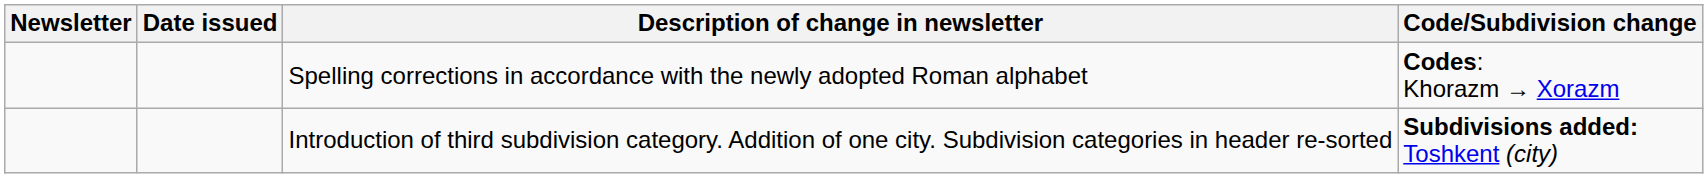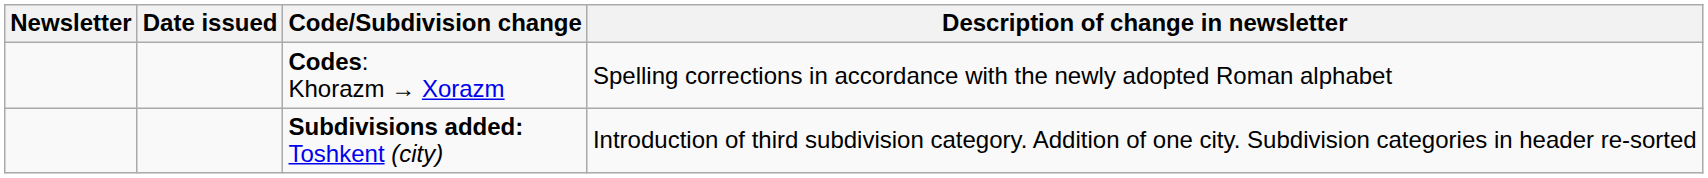columns swapped: (840, 23) <-> (1550, 23)
